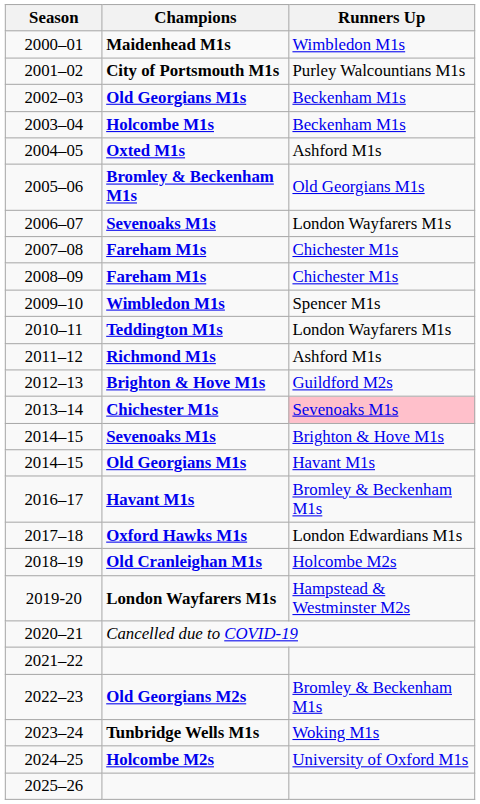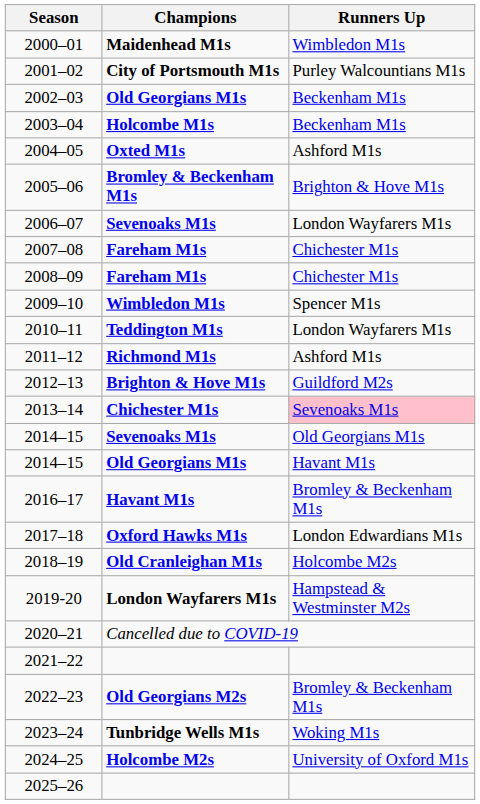(359, 187) Old Georgians M1s -> (368, 187) Brighton & Hove M1s
(368, 436) Brighton & Hove M1s -> (359, 436) Old Georgians M1s
